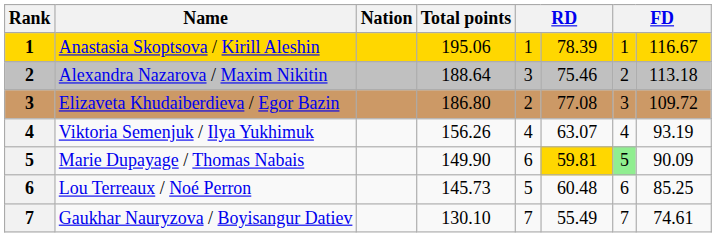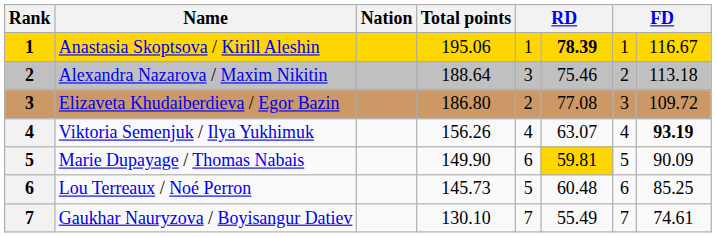(577, 47) normal -> (577, 47) bold
(673, 132) normal -> (673, 132) bold
(624, 160) lightgreen background -> (624, 160) no background
